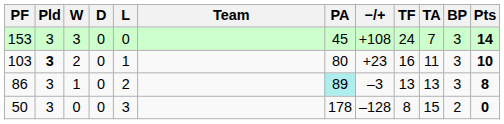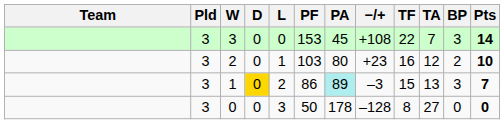columns swapped: (231, 15) <-> (20, 15)
(407, 38) 24 -> (407, 38) 22
(50, 61) bold -> (206, 61) normal
(431, 61) 11 -> (431, 61) 12
(457, 61) 3 -> (457, 61) 2
(101, 84) no background -> (257, 84) gold background
(407, 84) 13 -> (407, 84) 15
(485, 84) 8 -> (485, 84) 7
(431, 107) 15 -> (431, 107) 27
(457, 107) 2 -> (457, 107) 0
